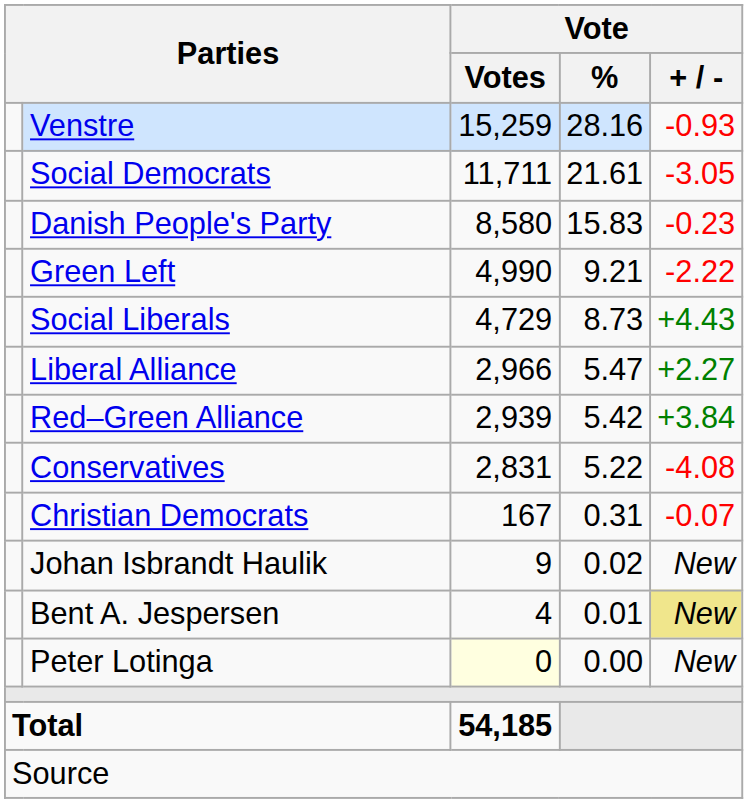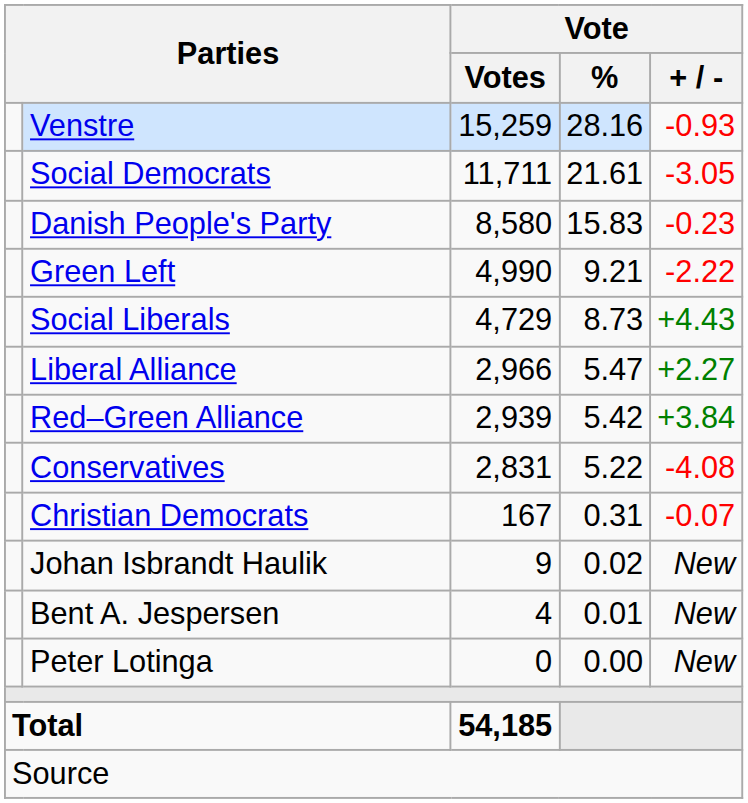(704, 613) khaki background -> (704, 613) no background
(544, 662) lightyellow background -> (544, 662) no background
